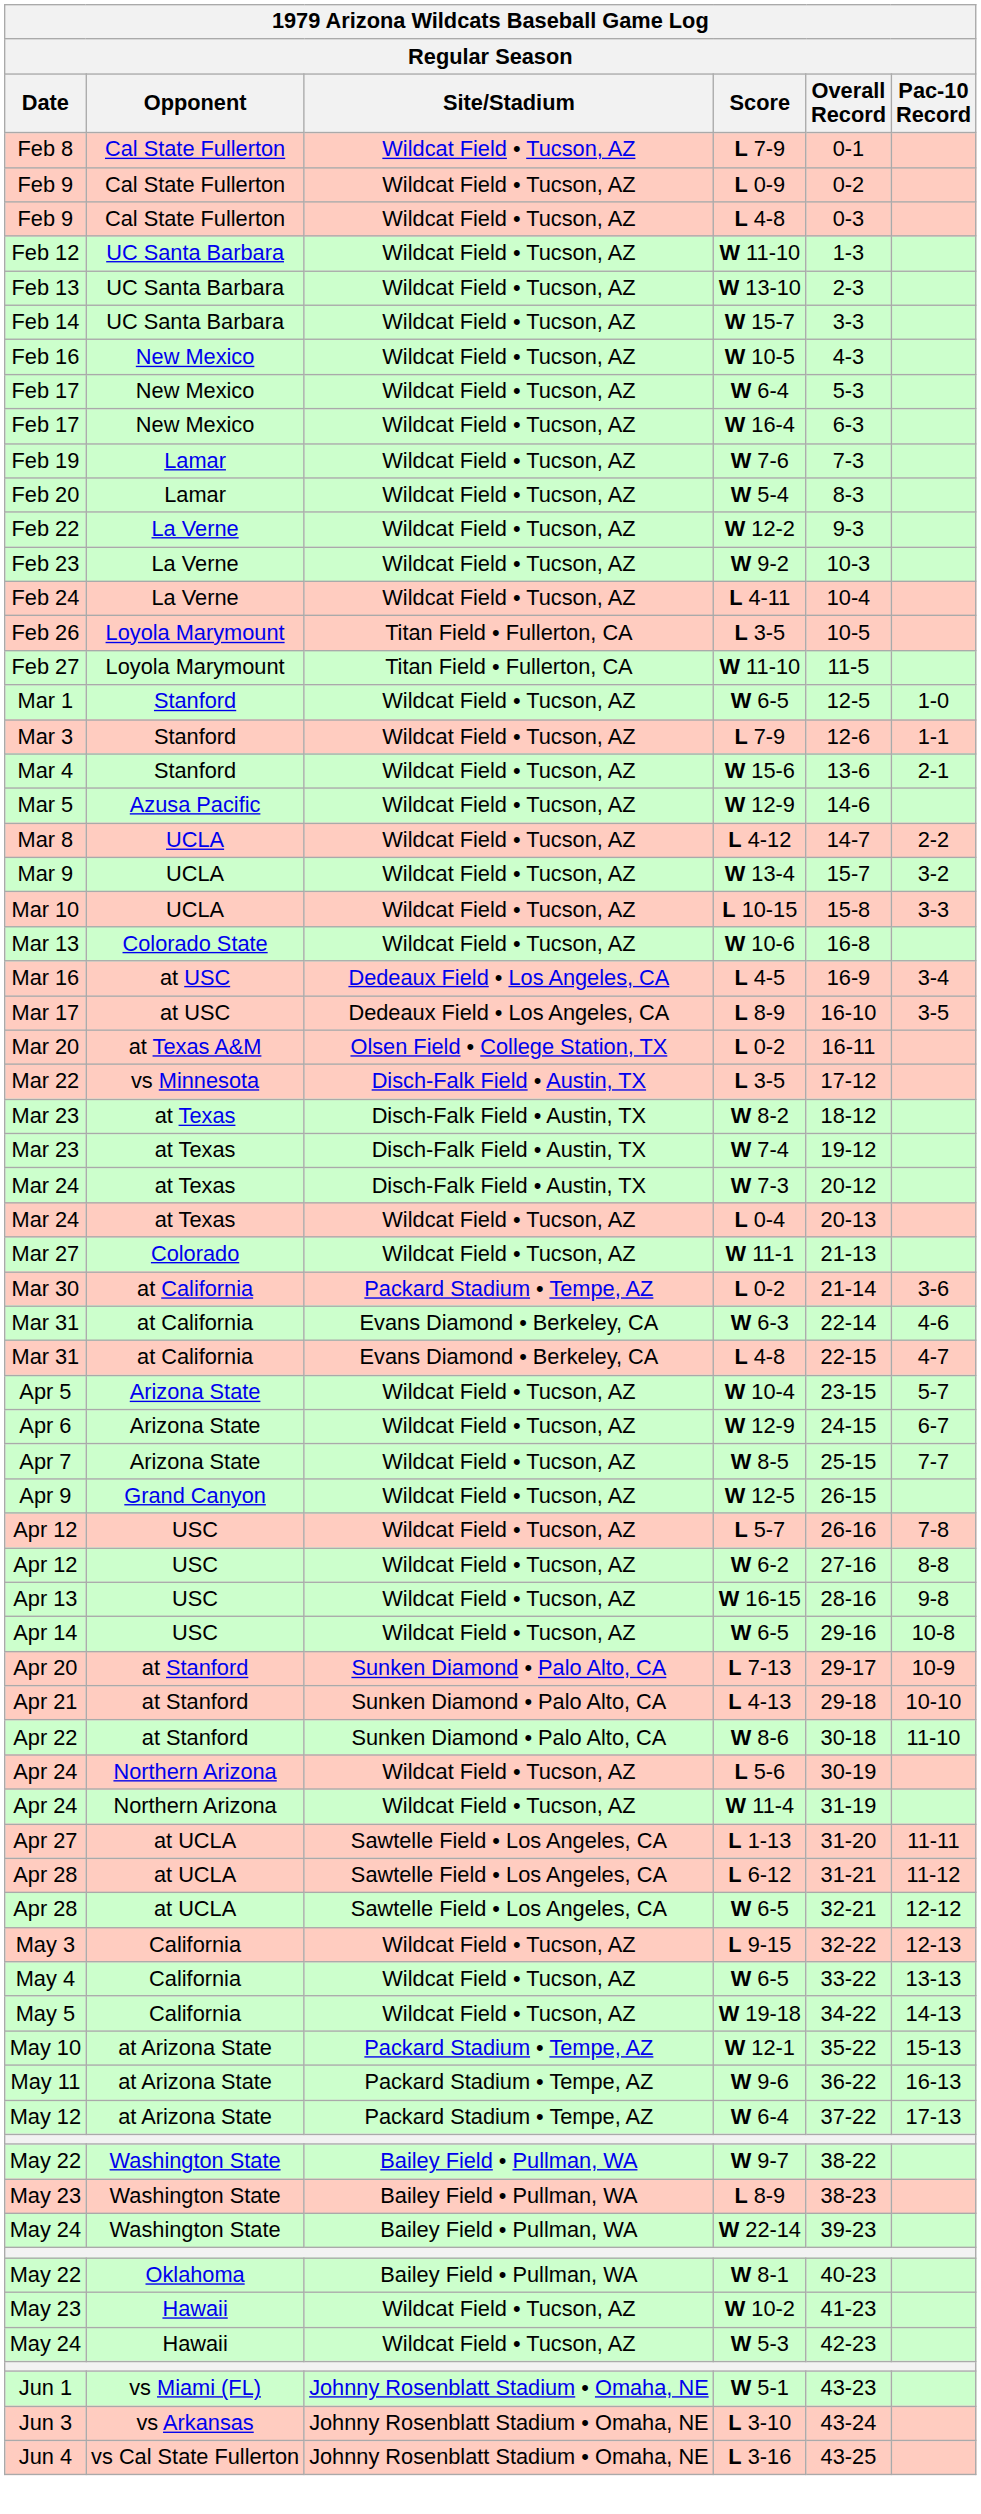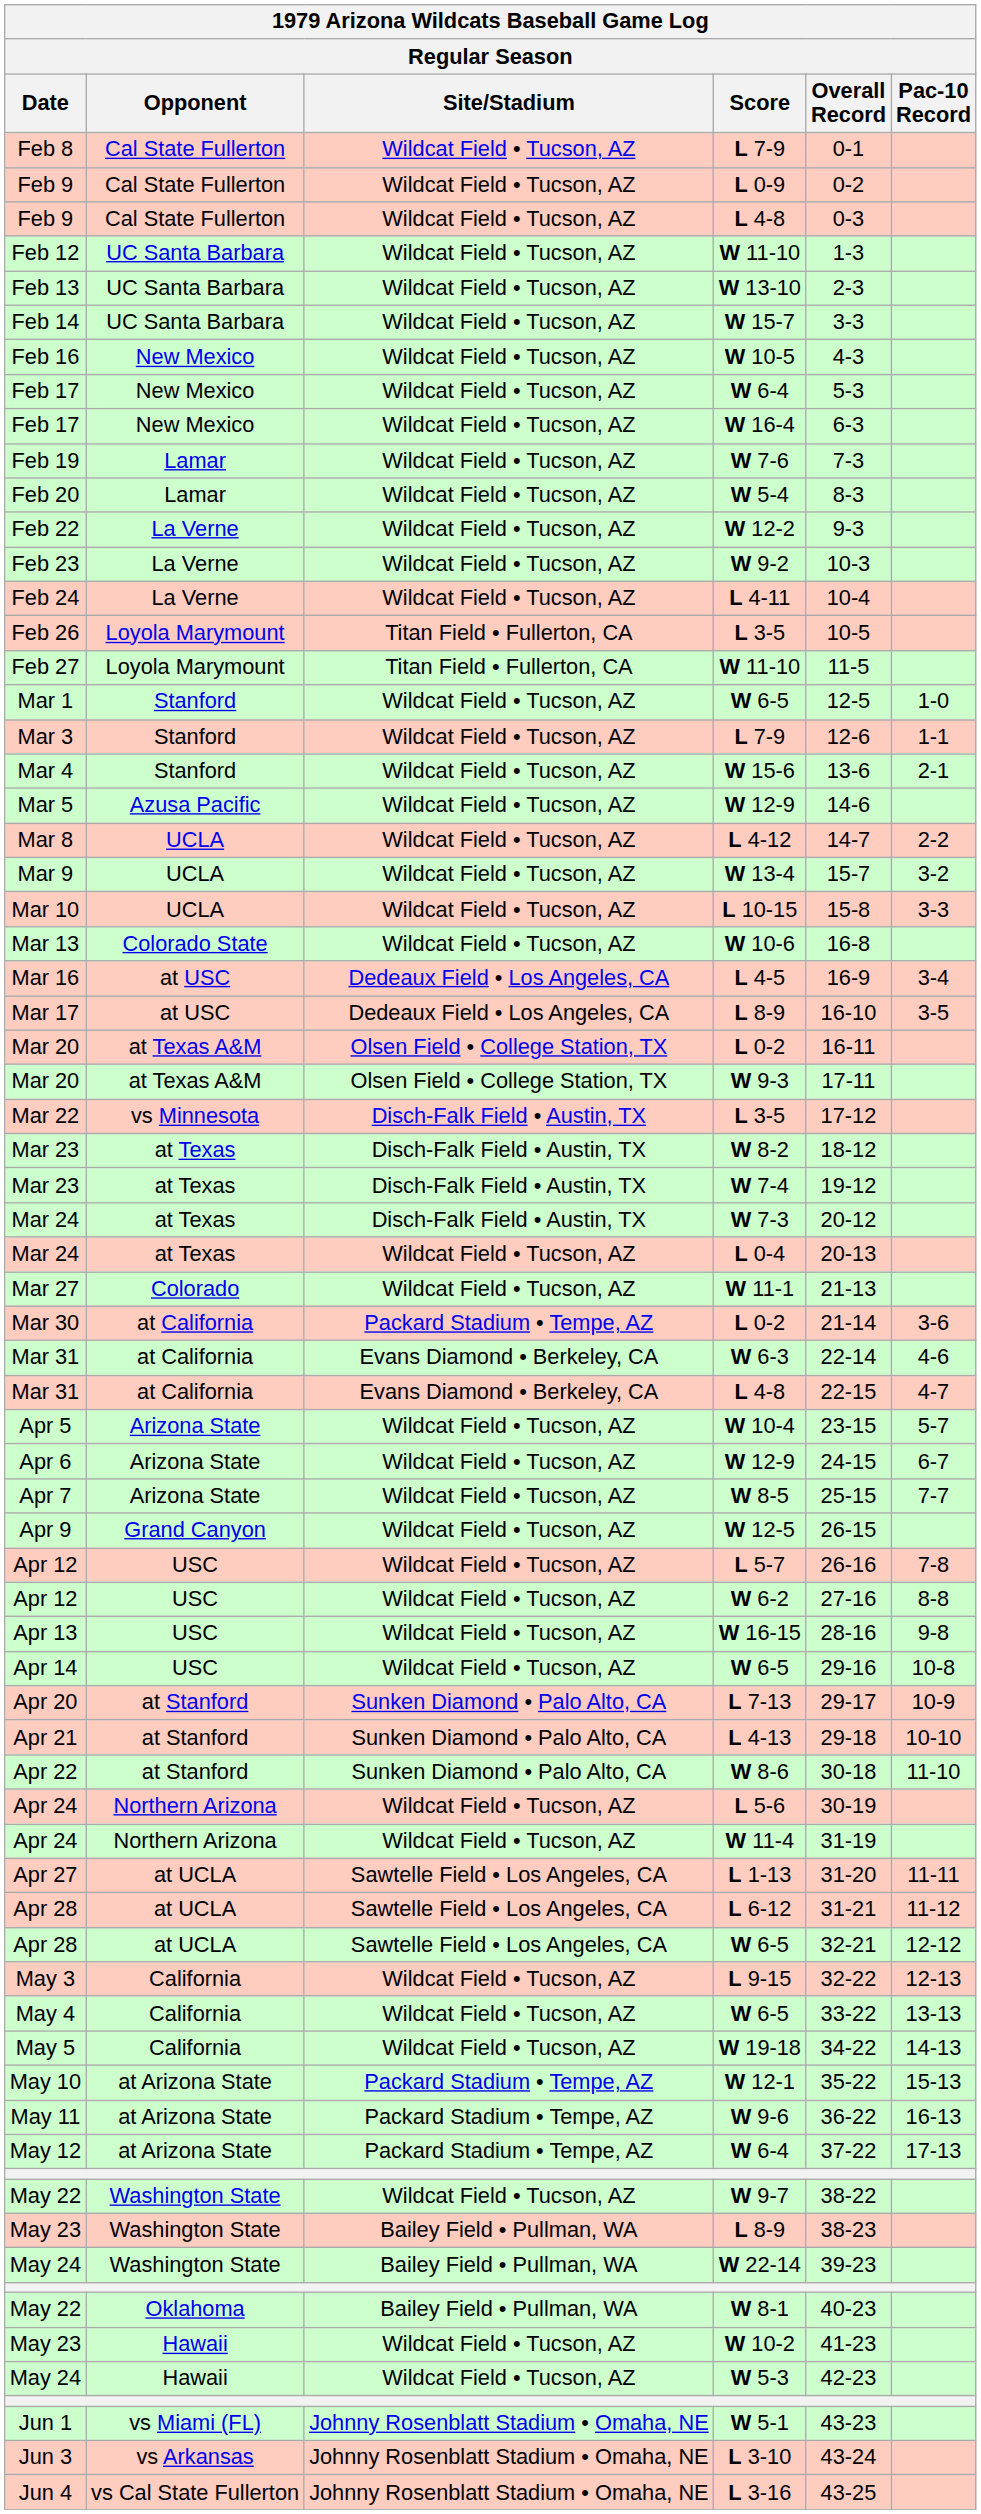+ row: (45, 1081)
(509, 2161) Bailey Field • Pullman, WA -> (509, 2195) Wildcat Field • Tucson, AZ
